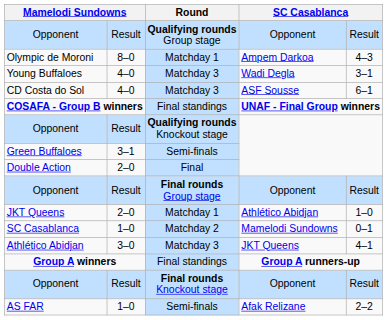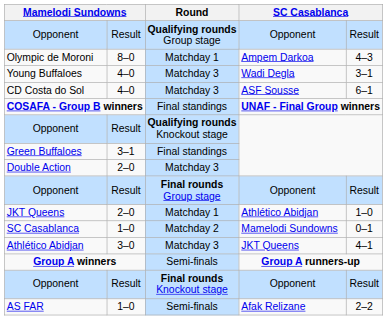(192, 151) Semi-finals -> (192, 151) Final standings
(192, 168) Final -> (192, 168) Matchday 3
(192, 262) Final standings -> (192, 262) Semi-finals
